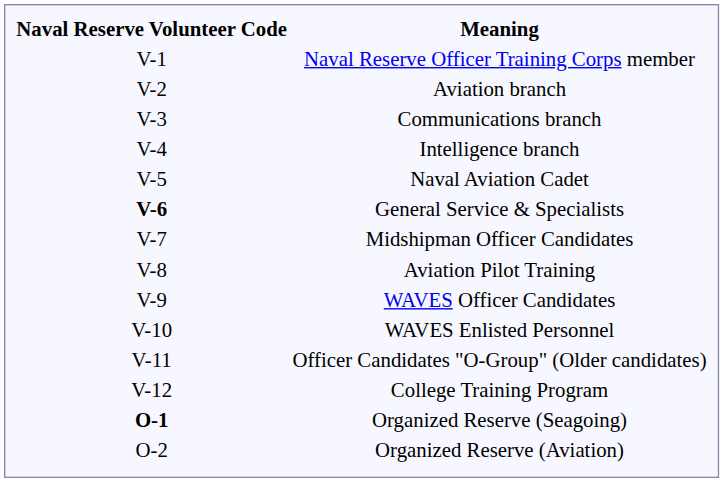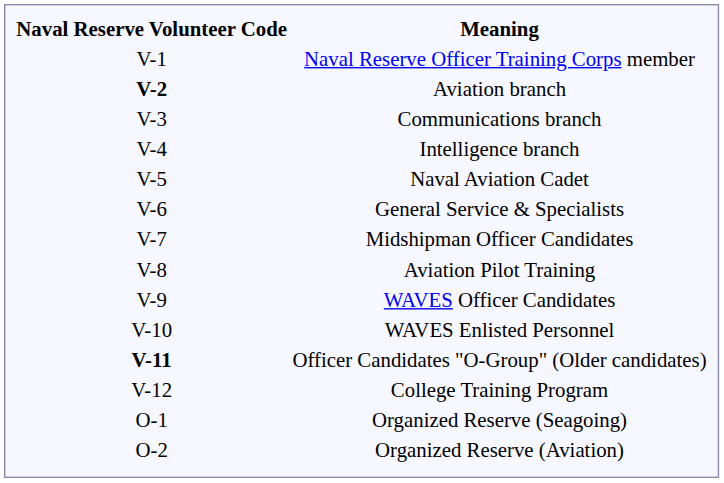(152, 88) normal -> (152, 88) bold
(152, 209) bold -> (152, 209) normal
(152, 360) normal -> (152, 360) bold
(152, 420) bold -> (152, 420) normal
